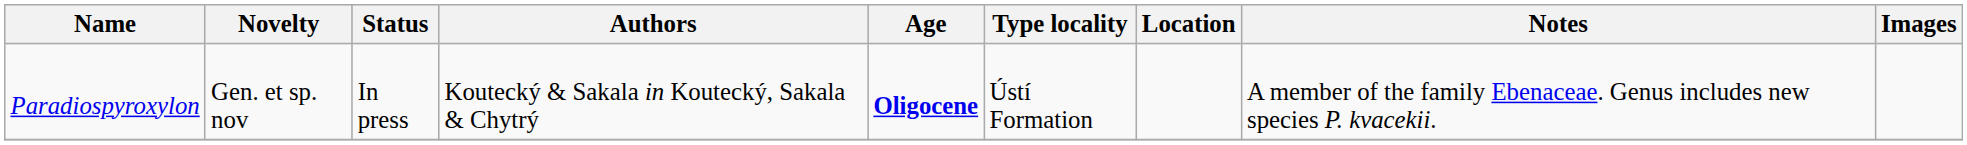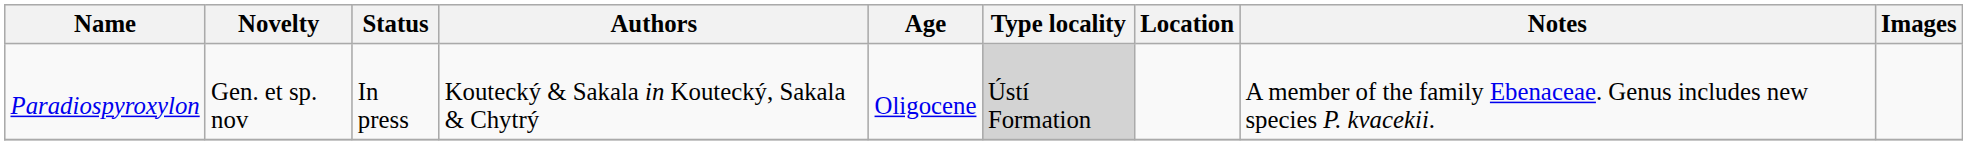(926, 105) bold -> (925, 105) normal
(1041, 105) no background -> (1040, 105) lightgrey background
